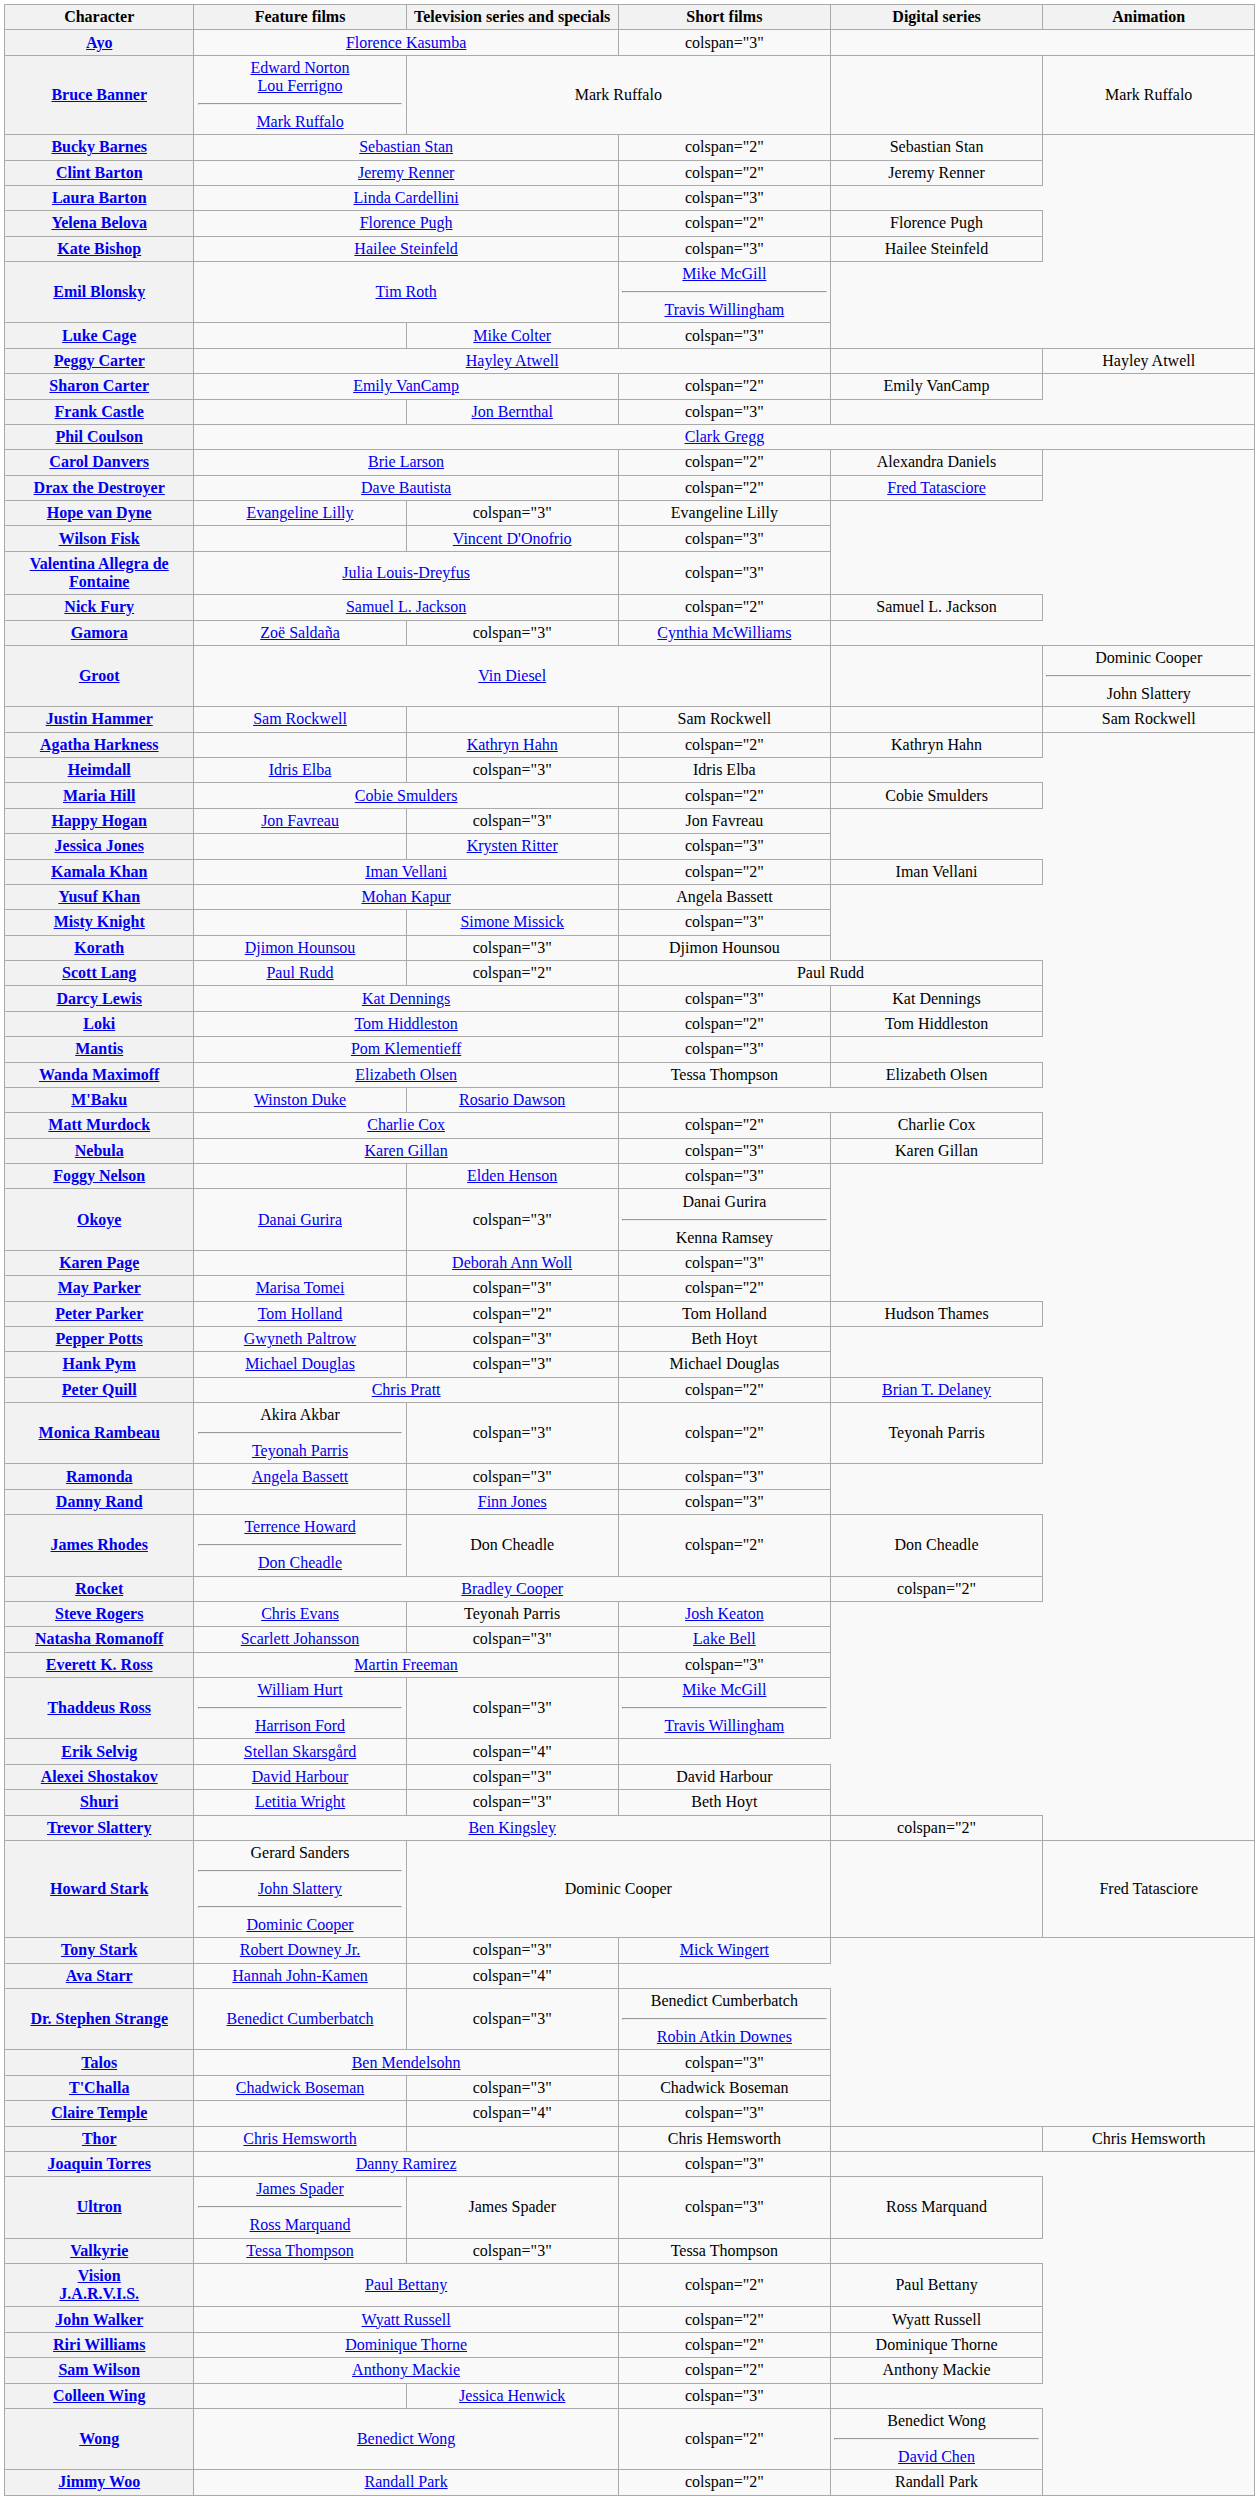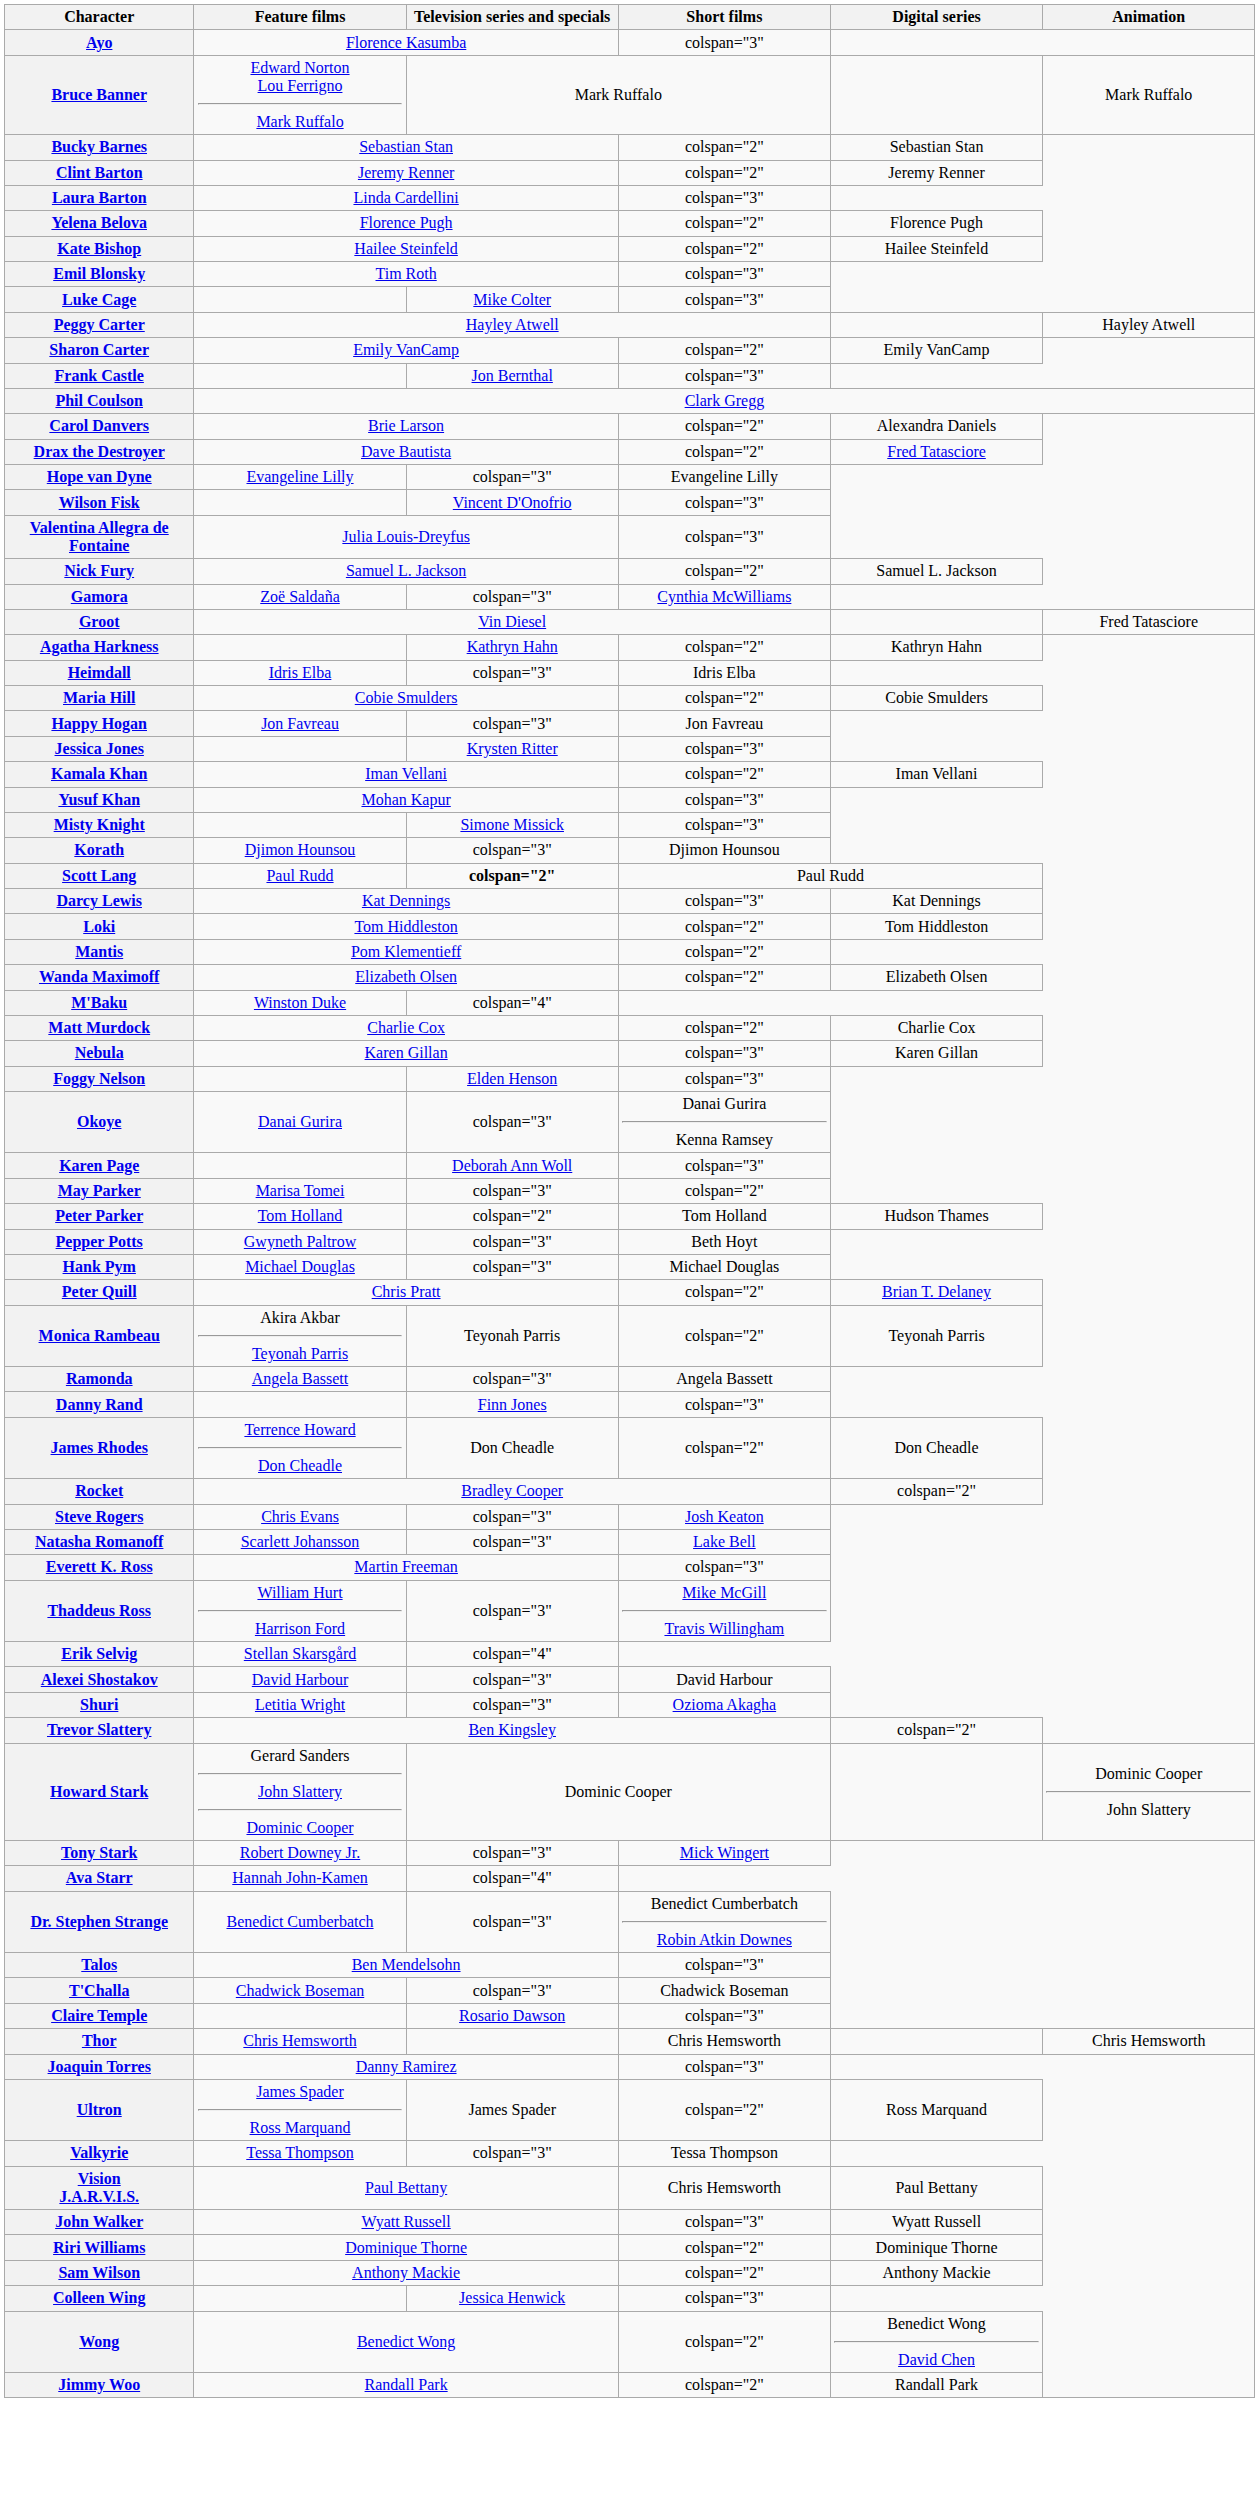(724, 248) colspan="3" -> (724, 248) colspan="2"
(724, 292) Mike McGill Travis Willingham -> (724, 274) colspan="3"
(1149, 676) Dominic Cooper John Slattery -> (1149, 622) Fred Tatasciore
- row: (99, 719)
(724, 897) Angela Bassett -> (724, 799) colspan="3"
(512, 973) normal -> (512, 875) bold
(724, 1049) colspan="3" -> (724, 951) colspan="2"
(724, 1074) Tessa Thompson -> (724, 977) colspan="2"
(512, 1100) Rosario Dawson -> (512, 1002) colspan="4"
(512, 1433) colspan="3" -> (512, 1335) Teyonah Parris
(724, 1476) colspan="3" -> (724, 1379) Angela Bassett
(512, 1614) Teyonah Parris -> (512, 1516) colspan="3"
(724, 1802) Beth Hoyt -> (724, 1704) Ozioma Akagha
(1149, 1889) Fred Tatasciore -> (1149, 1791) Dominic Cooper John Slattery
(512, 2113) colspan="4" -> (512, 2015) Rosario Dawson
(724, 2207) colspan="3" -> (724, 2110) colspan="2"
(724, 2285) colspan="2" -> (724, 2187) Chris Hemsworth
(724, 2319) colspan="2" -> (724, 2222) colspan="3"
